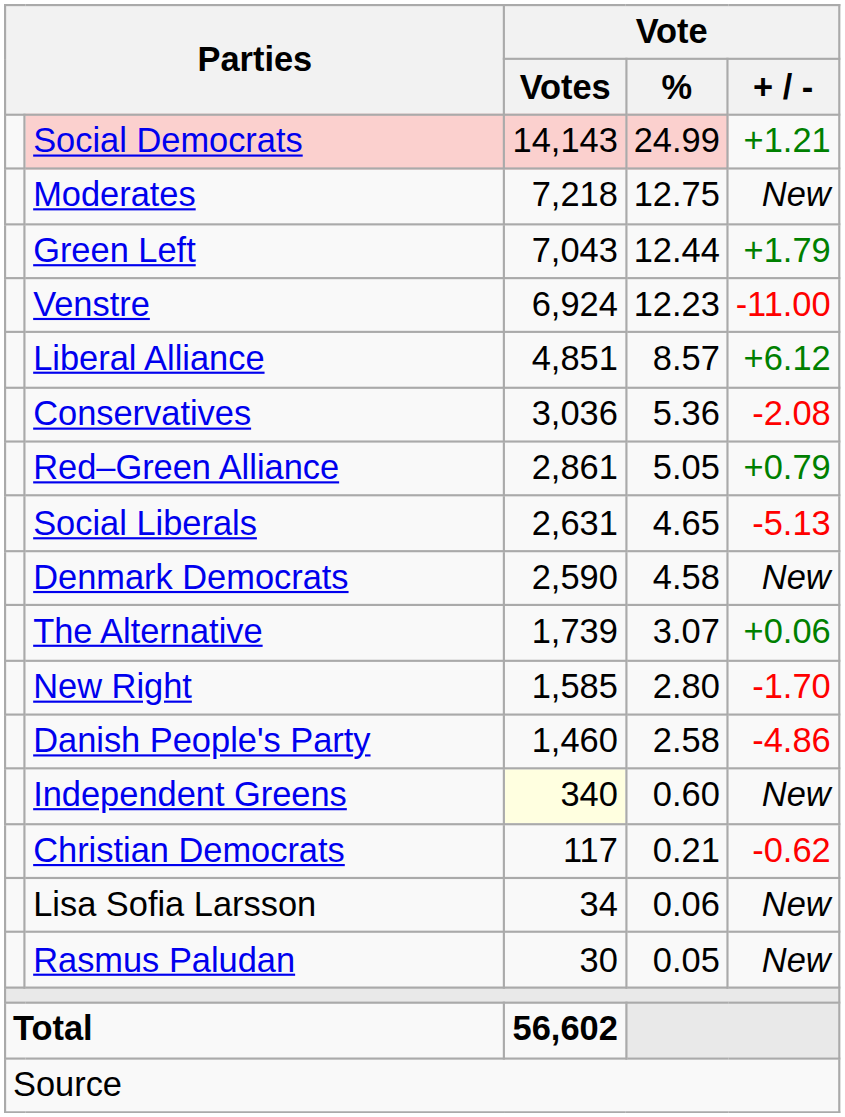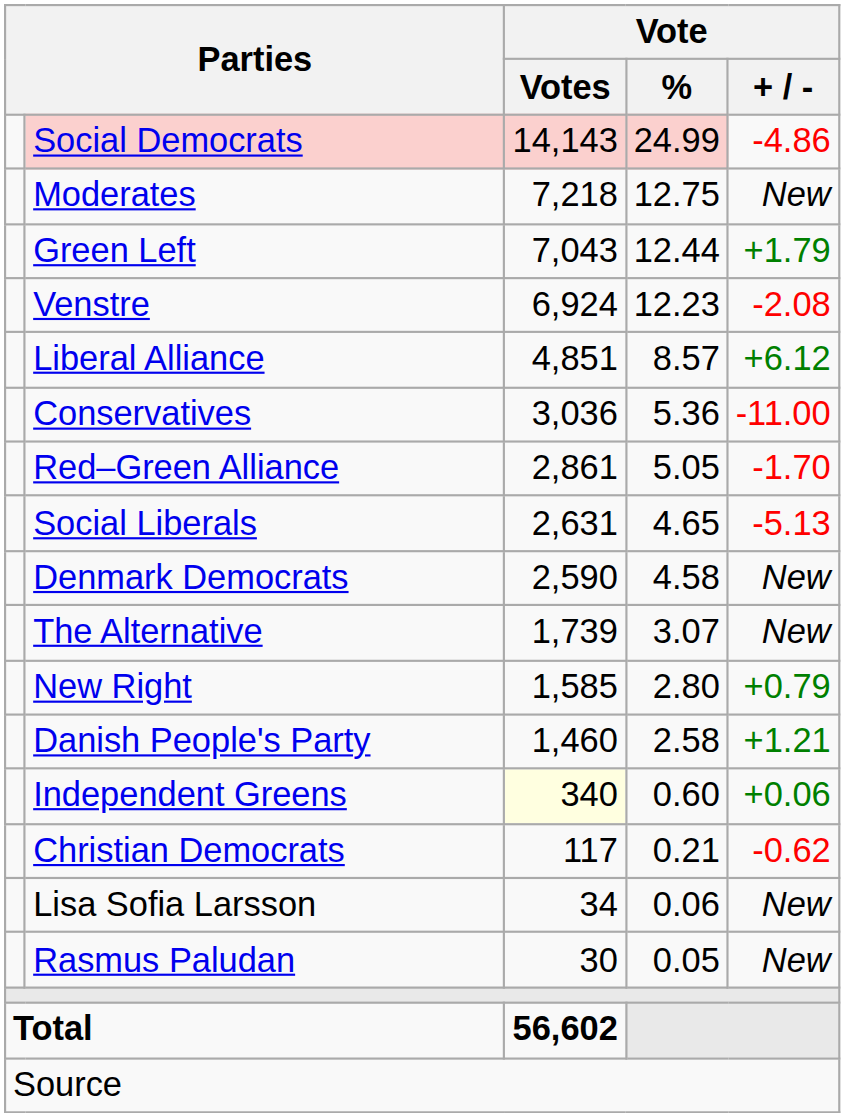(787, 140) +1.21 -> (791, 140) -4.86
(783, 304) -11.00 -> (791, 304) -2.08
(791, 413) -2.08 -> (783, 413) -11.00
(787, 468) +0.79 -> (791, 468) -1.70
(787, 631) +0.06 -> (796, 631) New
(791, 686) -1.70 -> (787, 686) +0.79
(791, 741) -4.86 -> (787, 741) +1.21
(796, 795) New -> (787, 795) +0.06
